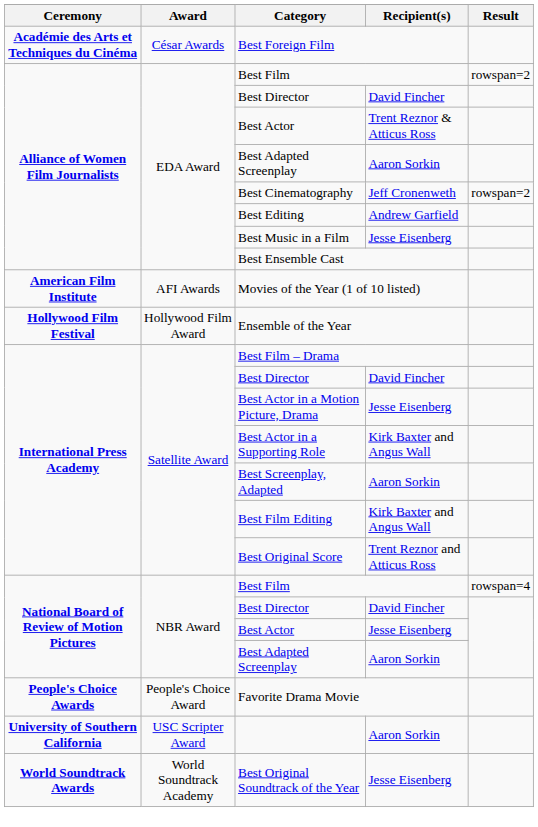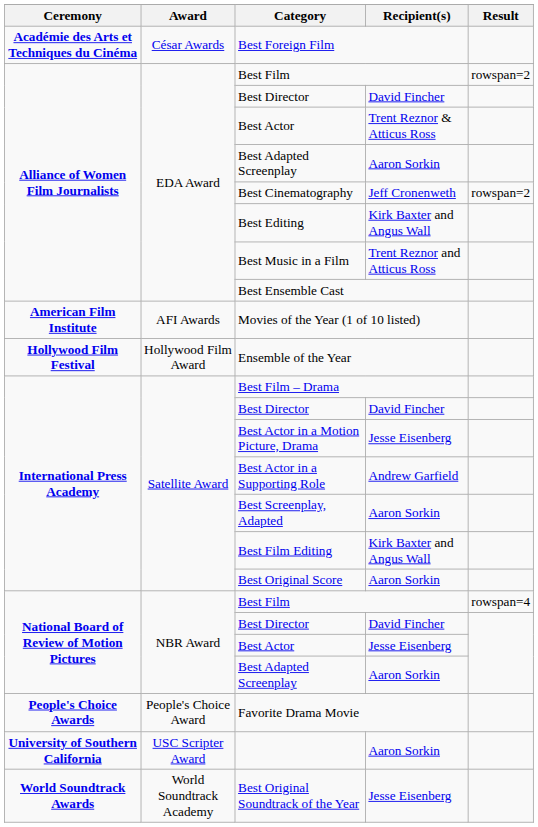(413, 215) Andrew Garfield -> (411, 223) Kirk Baxter and Angus Wall
(410, 237) Jesse Eisenberg -> (414, 260) Trent Reznor and Atticus Ross
(411, 444) Kirk Baxter and Angus Wall -> (413, 475) Andrew Garfield
(414, 556) Trent Reznor and Atticus Ross -> (404, 580) Aaron Sorkin
